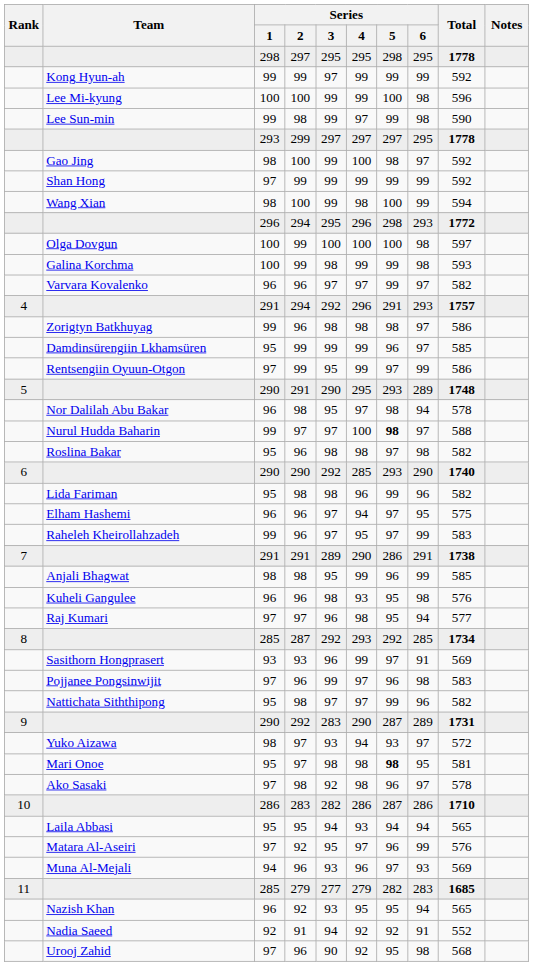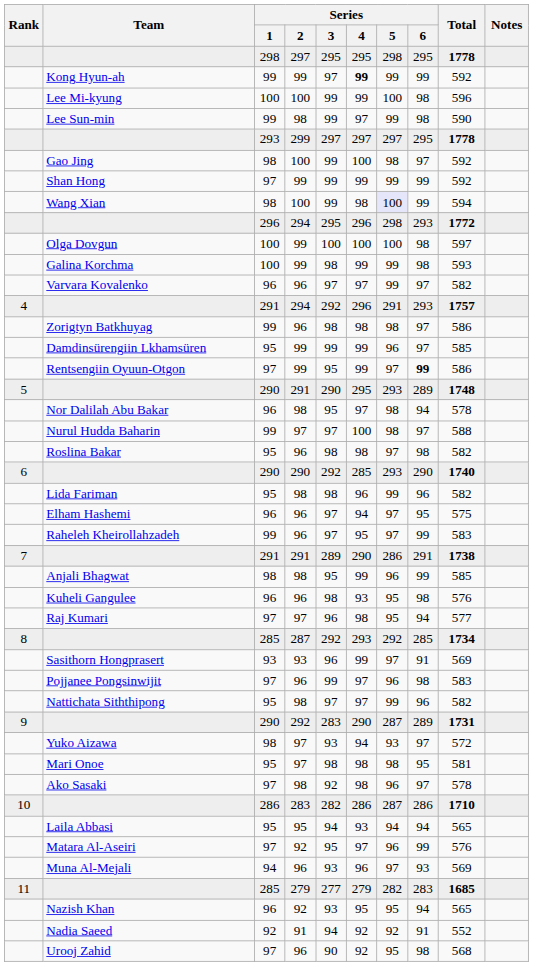(362, 77) normal -> (362, 77) bold
(392, 202) no background -> (392, 202) lavender background
(423, 368) normal -> (423, 368) bold
(392, 431) bold -> (392, 431) normal
(392, 763) bold -> (392, 763) normal
